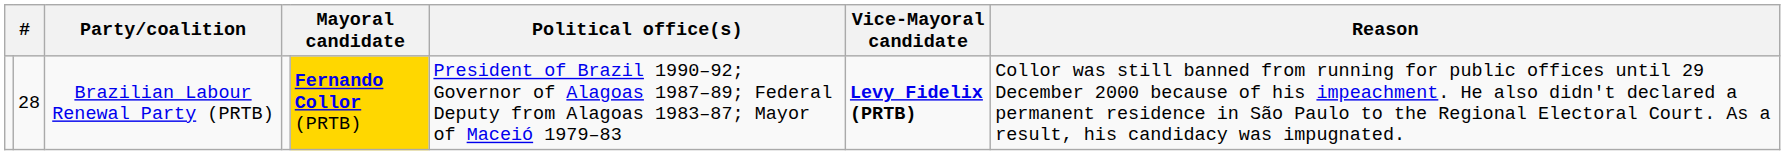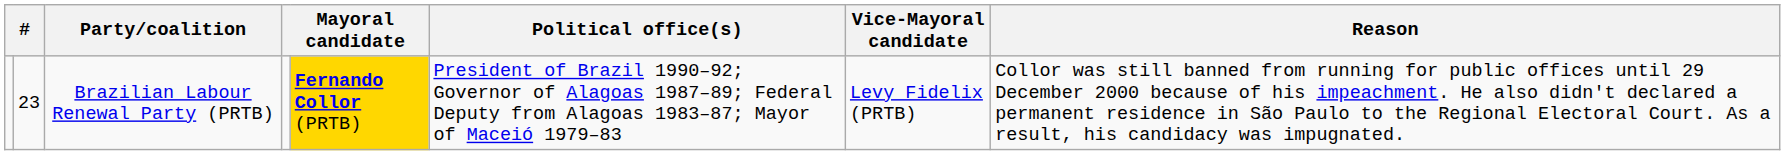(29, 103) 28 -> (29, 103) 23
(916, 103) bold -> (916, 103) normal
